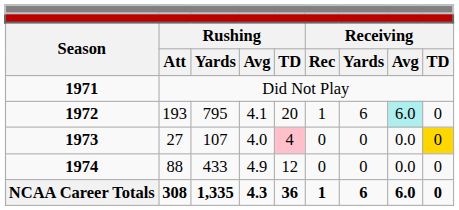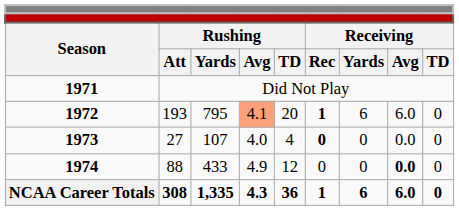(257, 114) no background -> (257, 114) lightsalmon background
(322, 114) normal -> (322, 114) bold
(405, 114) paleturquoise background -> (405, 114) no background
(290, 140) pink background -> (290, 140) no background
(322, 140) normal -> (322, 140) bold
(438, 140) gold background -> (438, 140) no background
(405, 166) normal -> (405, 166) bold
